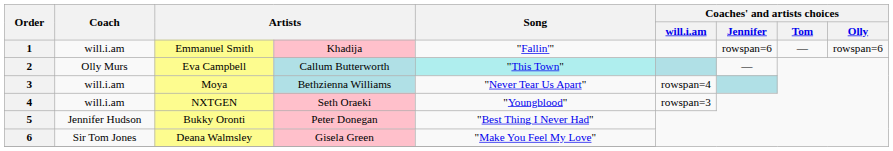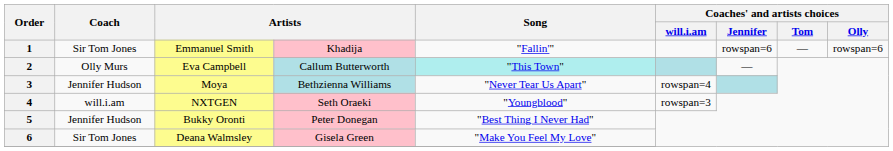(105, 48) will.i.am -> (105, 48) Sir Tom Jones
(105, 84) will.i.am -> (105, 84) Jennifer Hudson
